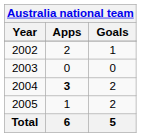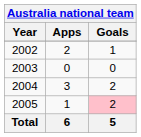(67, 86) bold -> (67, 86) normal
(113, 104) no background -> (113, 104) pink background
